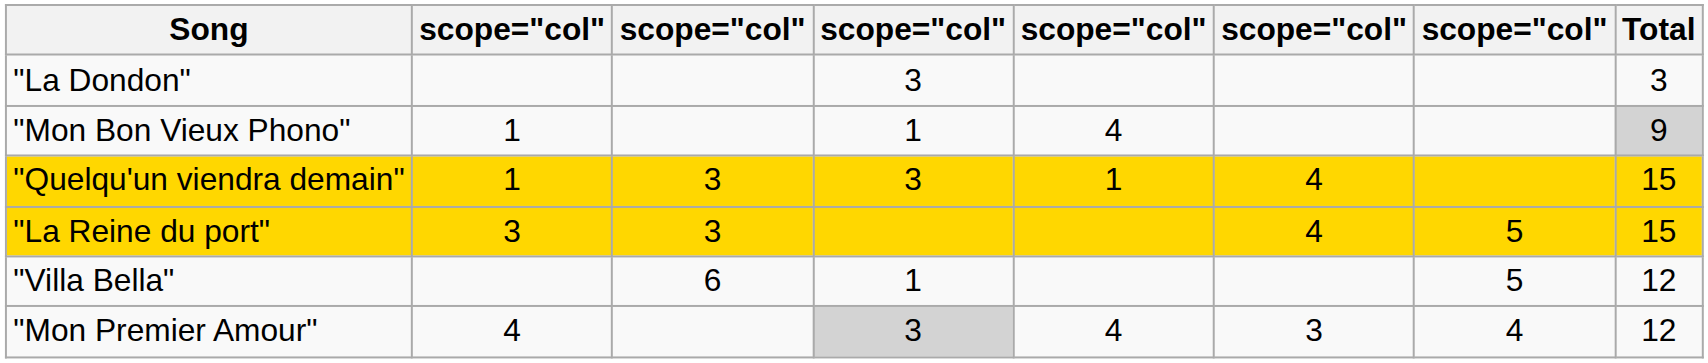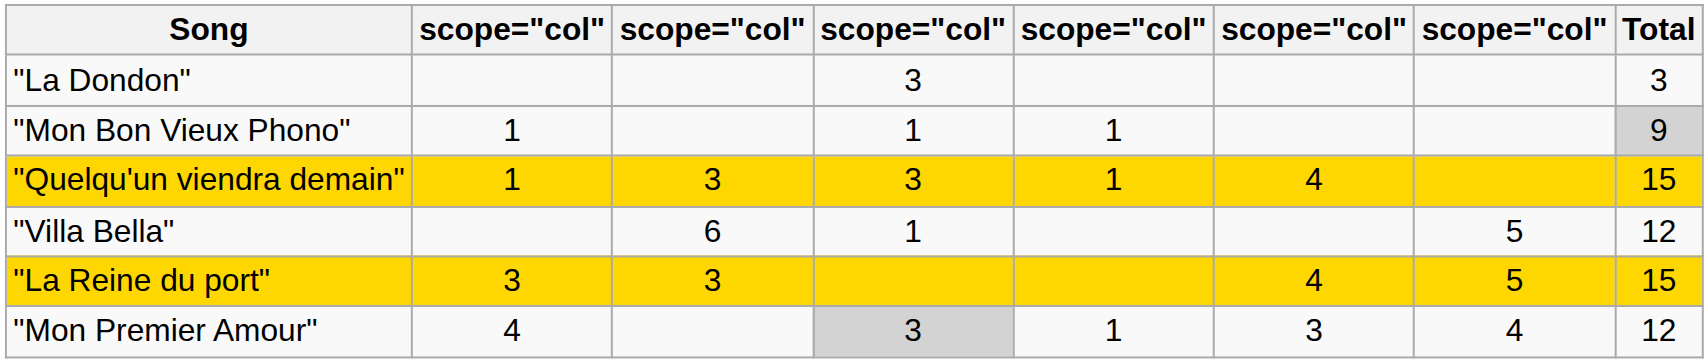(1114, 130) 4 -> (1114, 130) 1
rows swapped: (94, 280) <-> (142, 230)
(1114, 331) 4 -> (1114, 331) 1
